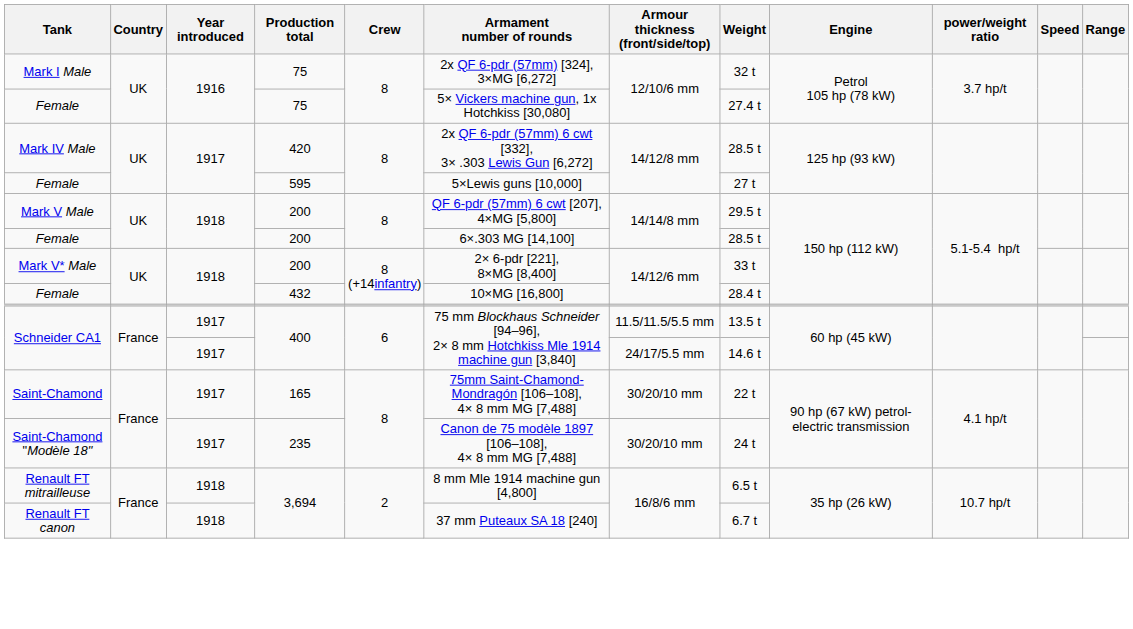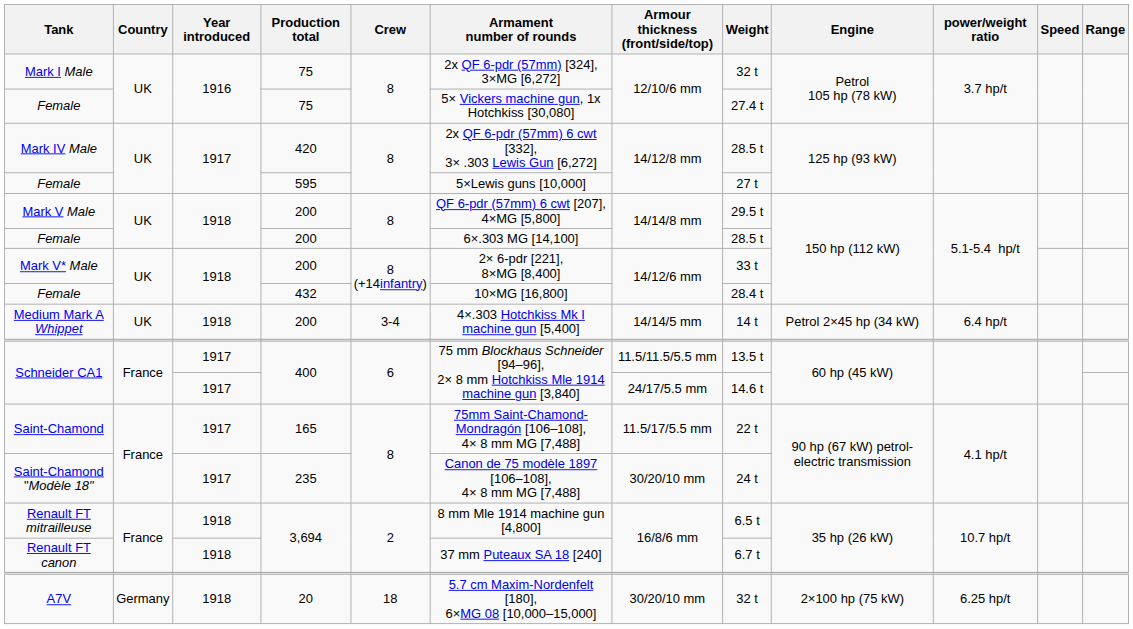+ row: (59, 322)
(665, 394) 30/20/10 mm -> (667, 429) 11.5/17/5.5 mm
+ row: (59, 599)
